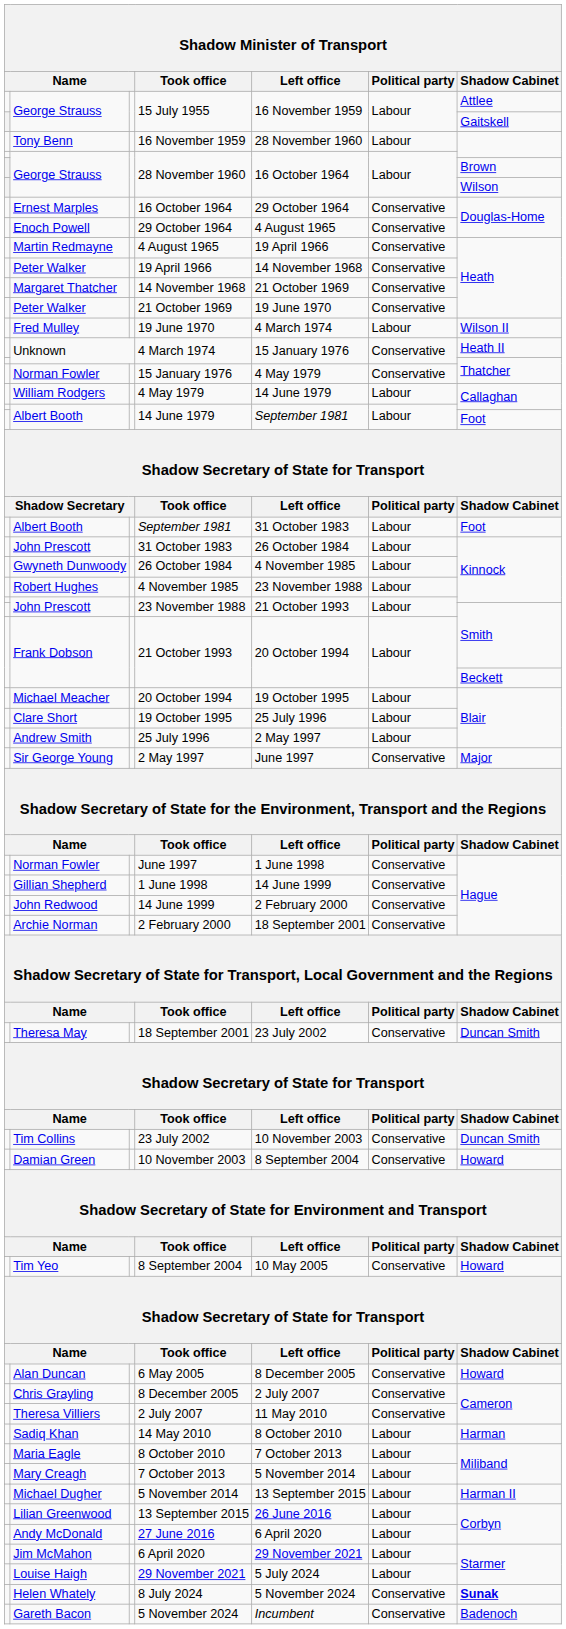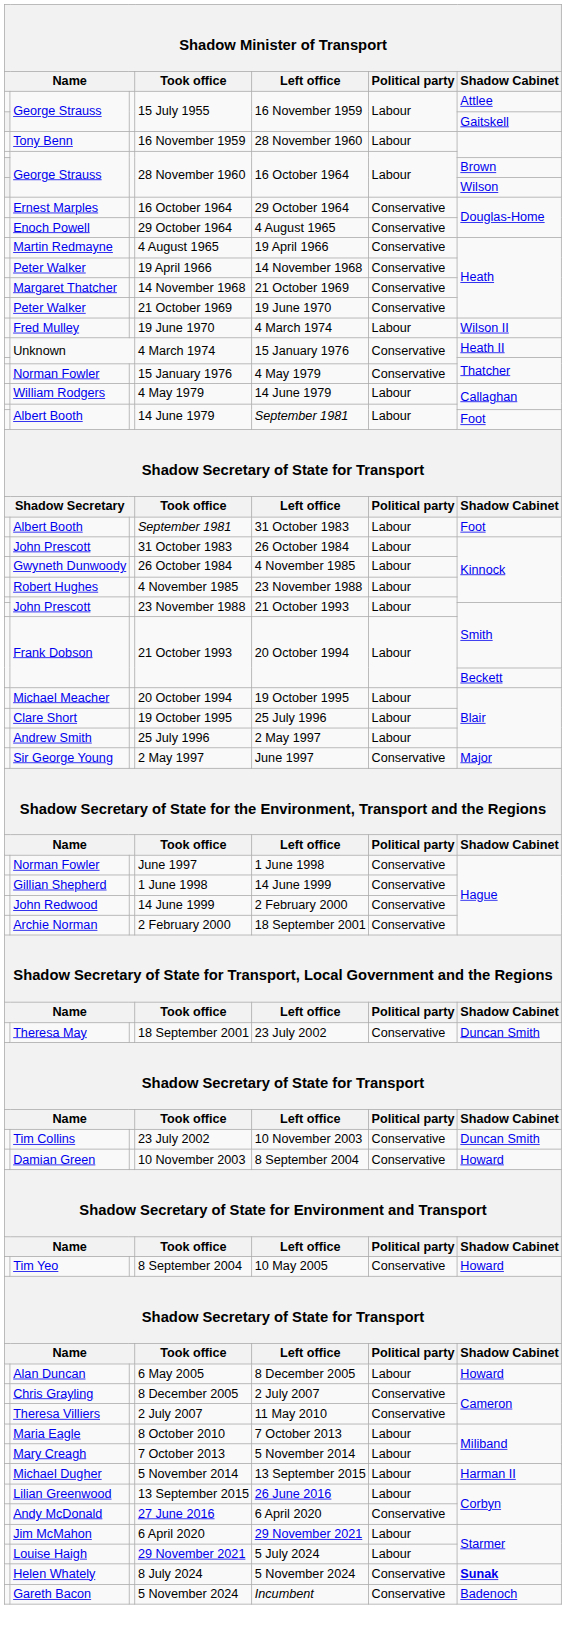(409, 1373) Conservative -> (391, 1373) Labour
- row: (46, 1433)
(391, 1534) Labour -> (409, 1514) Conservative
